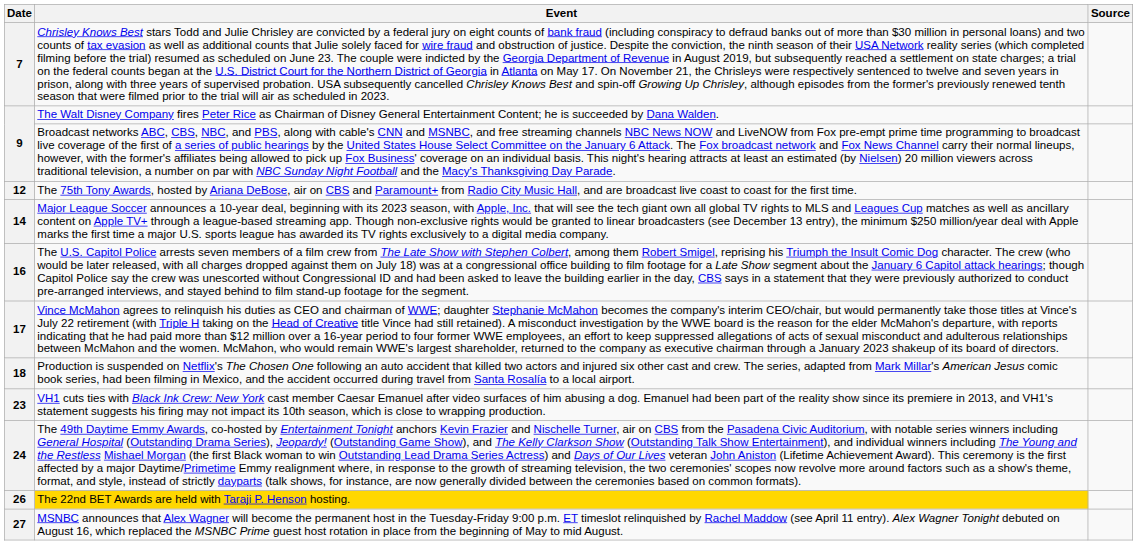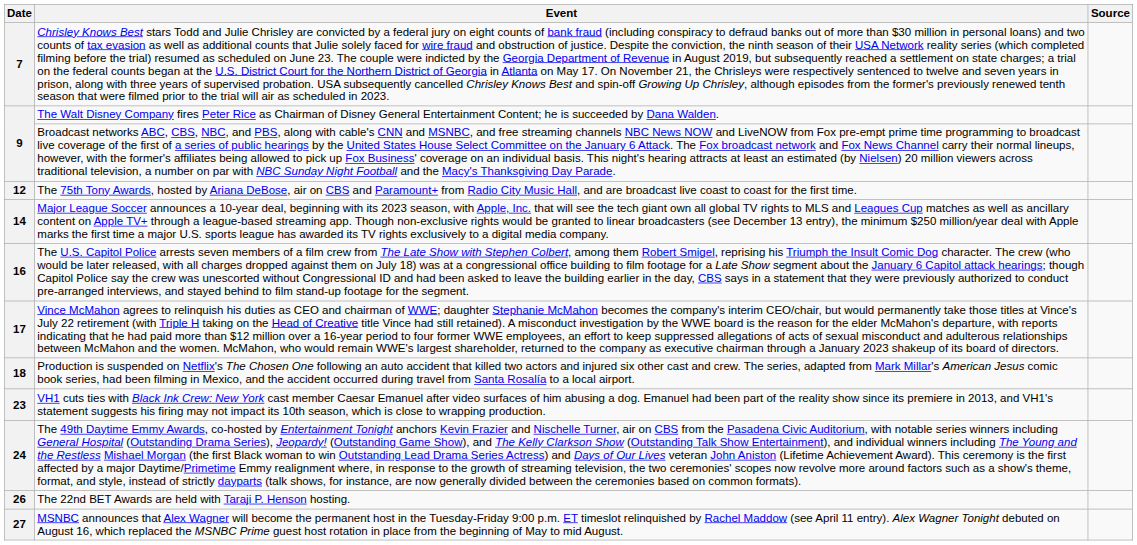(194, 499) gold background -> (194, 499) no background
